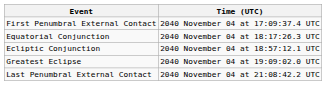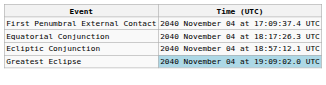(240, 62) no background -> (240, 62) lightblue background
- row: (79, 74)
